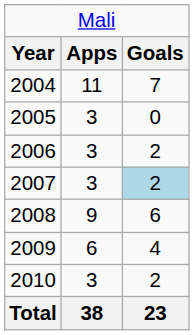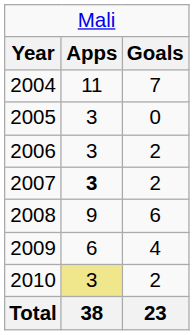(92, 183) normal -> (92, 183) bold
(155, 183) lightblue background -> (155, 183) no background
(92, 280) no background -> (92, 280) khaki background
